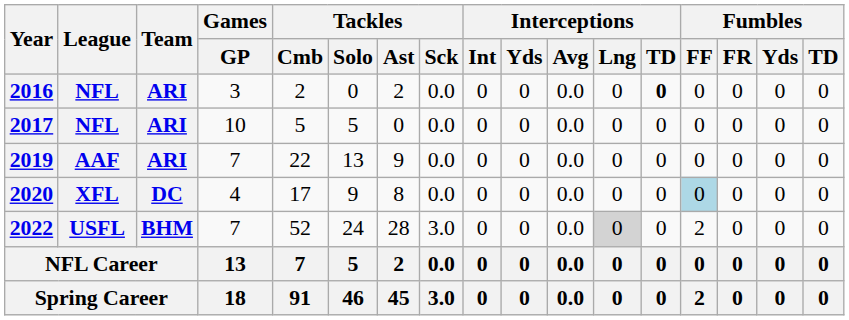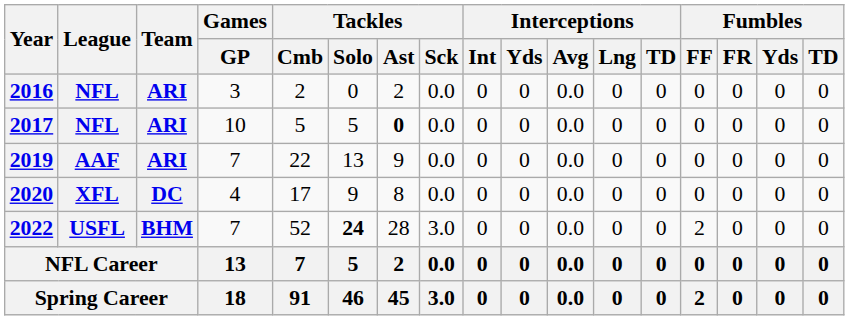(661, 90) bold -> (661, 90) normal
(399, 125) normal -> (399, 125) bold
(700, 194) lightblue background -> (700, 194) no background
(353, 228) normal -> (353, 228) bold
(617, 228) lightgrey background -> (617, 228) no background
